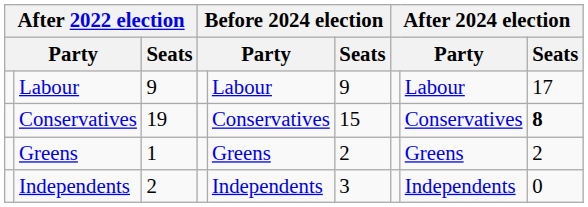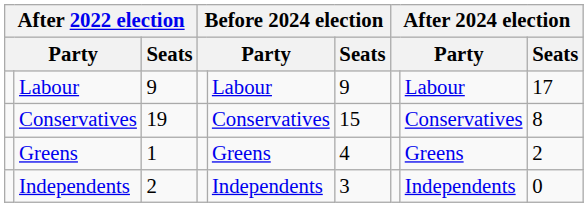(537, 119) bold -> (537, 119) normal
(345, 152) 2 -> (345, 152) 4
